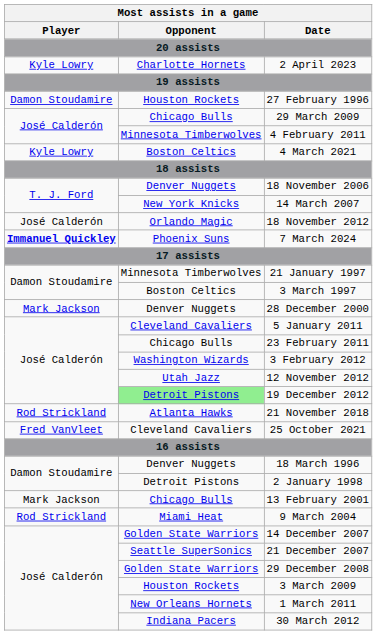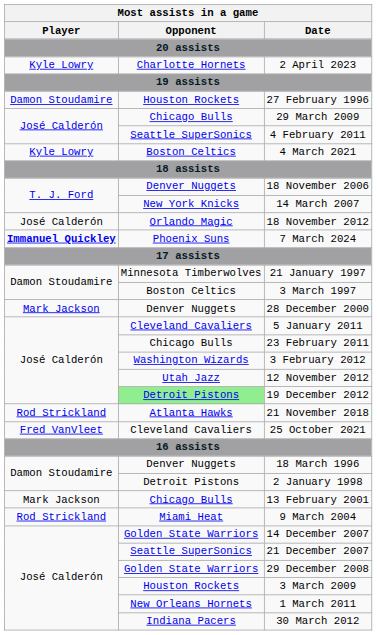(191, 135) Minnesota Timberwolves -> (191, 135) Seattle SuperSonics
